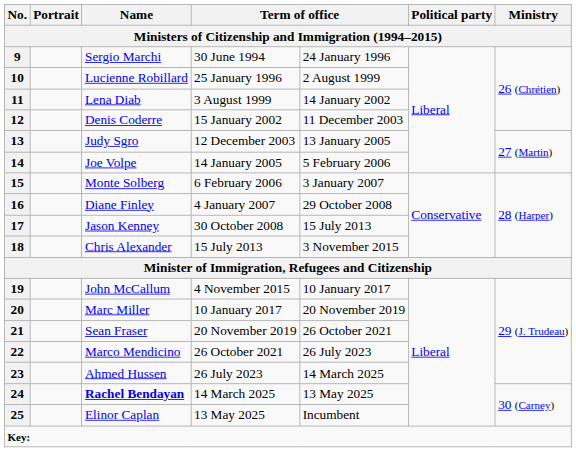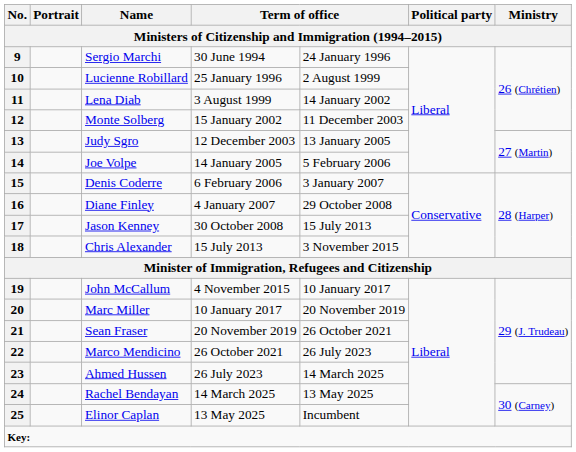(124, 120) Denis Coderre -> (125, 120) Monte Solberg
(125, 183) Monte Solberg -> (124, 183) Denis Coderre
(135, 394) bold -> (132, 394) normal
